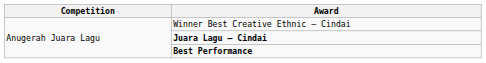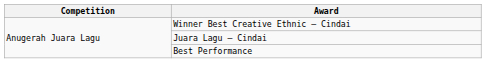(220, 38) bold -> (220, 38) normal
(213, 51) bold -> (213, 51) normal
